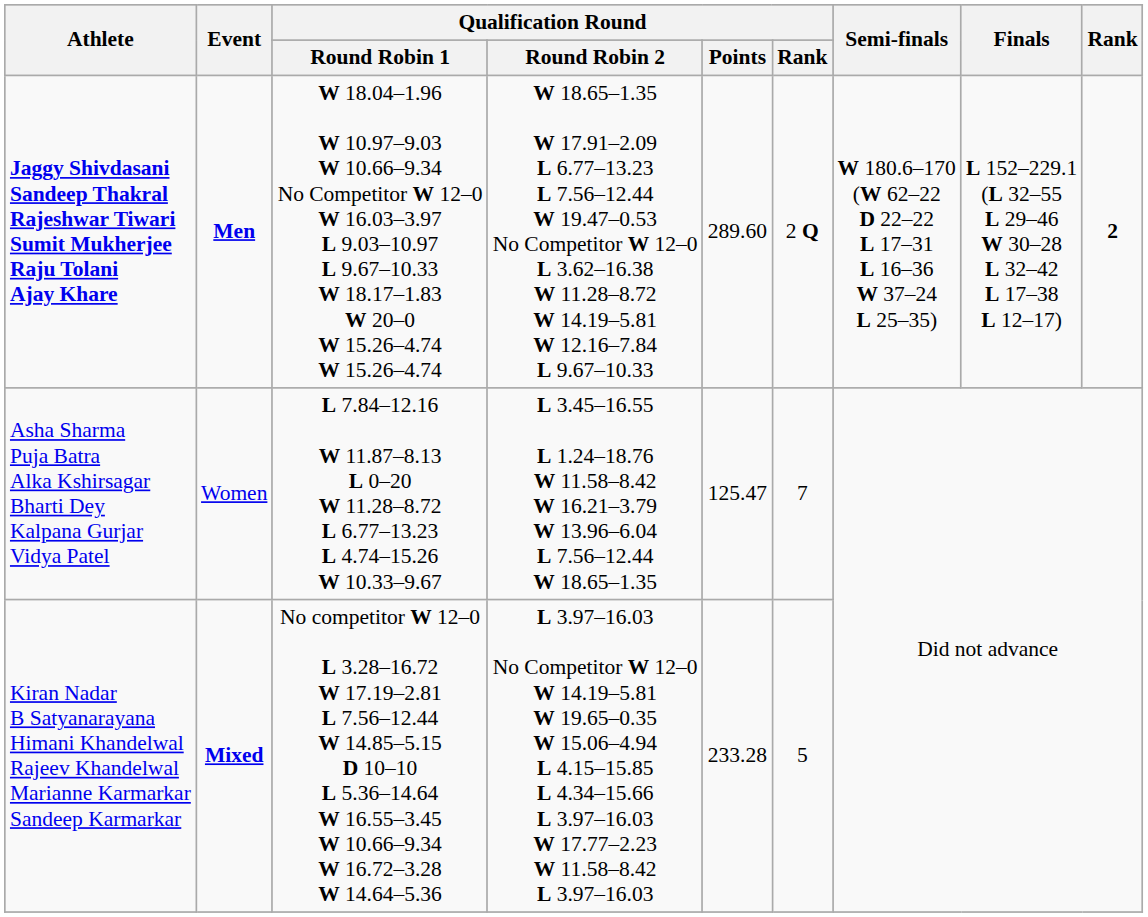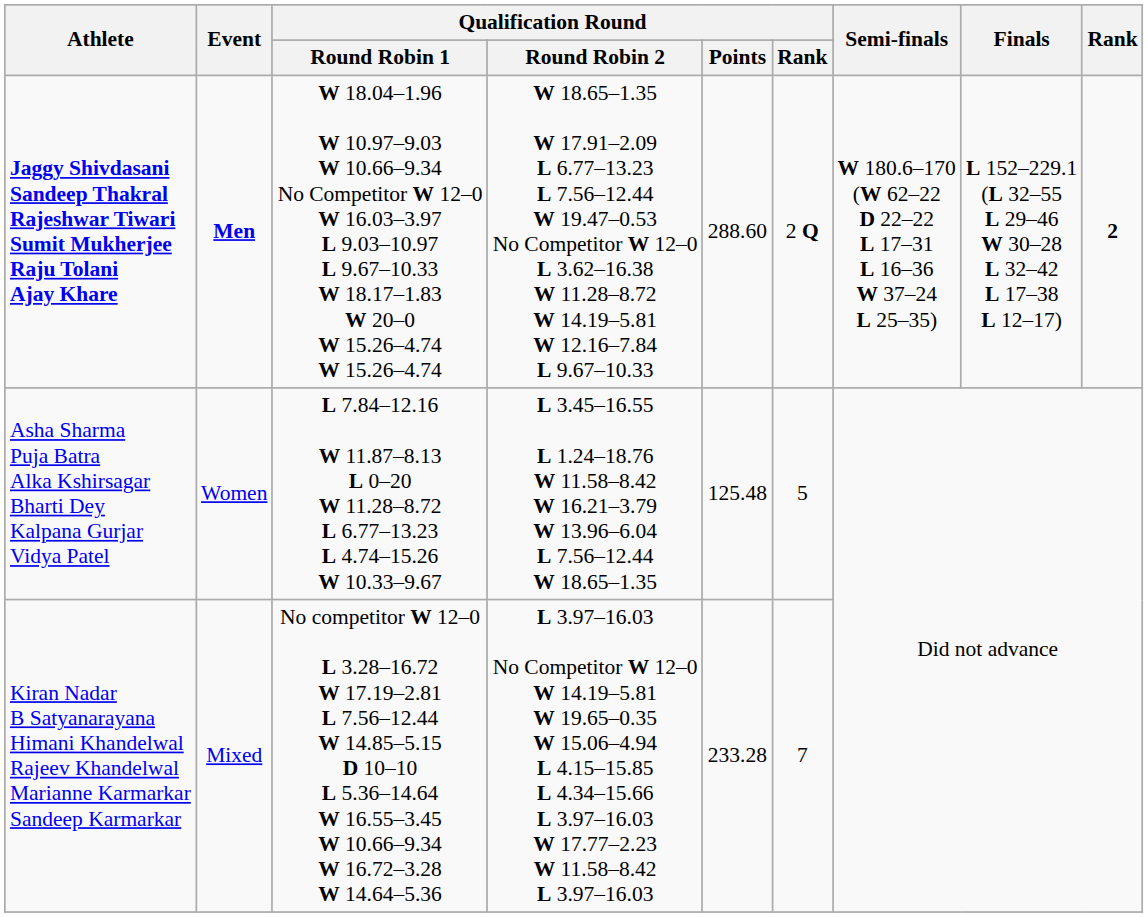(737, 231) 289.60 -> (737, 231) 288.60
(737, 493) 125.47 -> (737, 493) 125.48
(802, 493) 7 -> (802, 493) 5
(234, 755) bold -> (234, 755) normal
(802, 755) 5 -> (802, 755) 7
